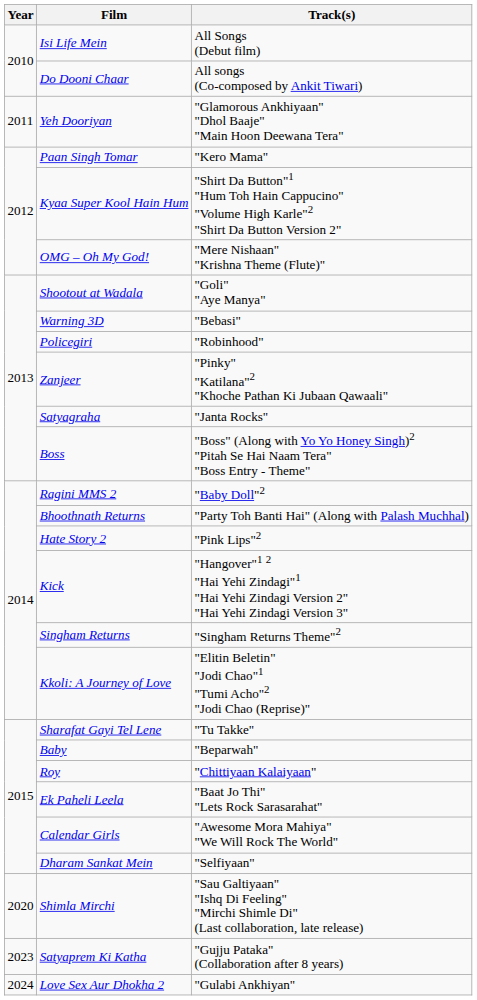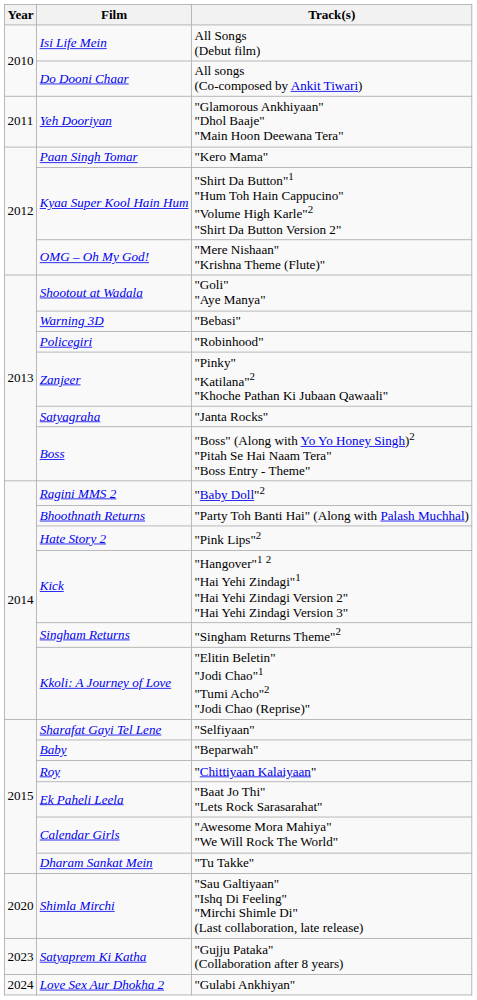(224, 729) "Tu Takke" -> (225, 729) "Selfiyaan"
(225, 863) "Selfiyaan" -> (224, 863) "Tu Takke"
